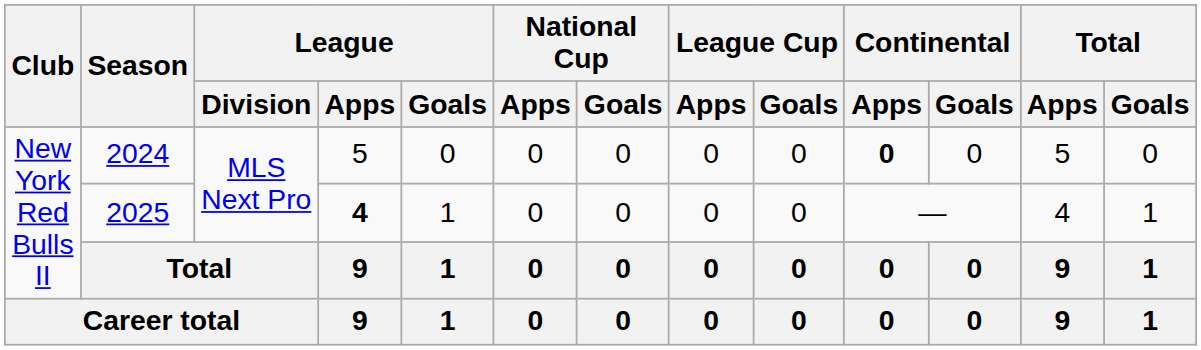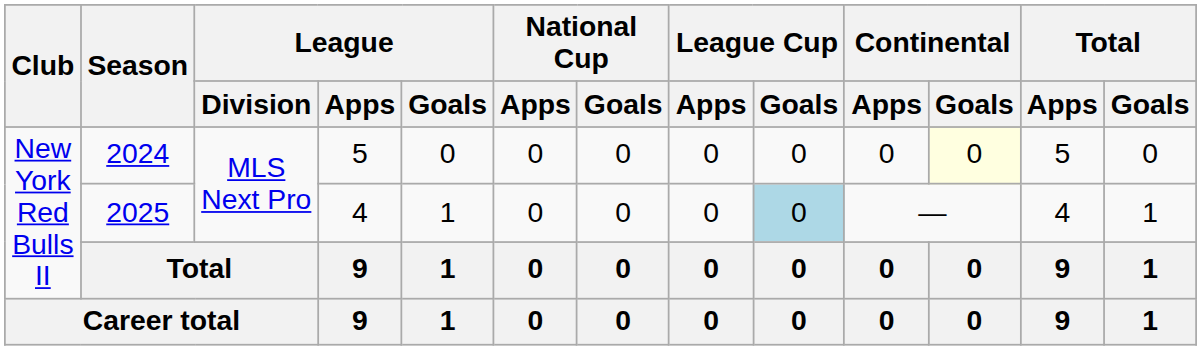(887, 154) bold -> (887, 154) normal
(974, 154) no background -> (974, 154) lightyellow background
(360, 212) bold -> (360, 212) normal
(799, 212) no background -> (799, 212) lightblue background
